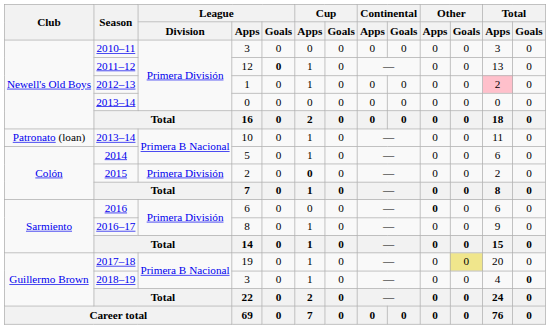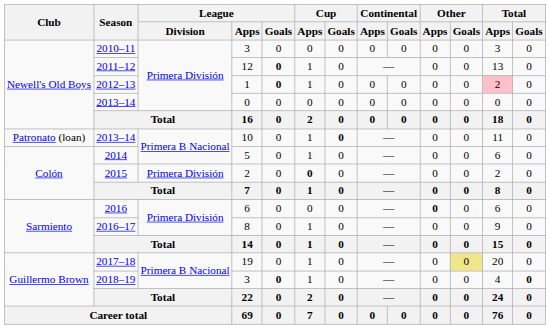(278, 84) normal -> (278, 84) bold
(341, 137) normal -> (341, 137) bold
(278, 279) normal -> (278, 279) bold
